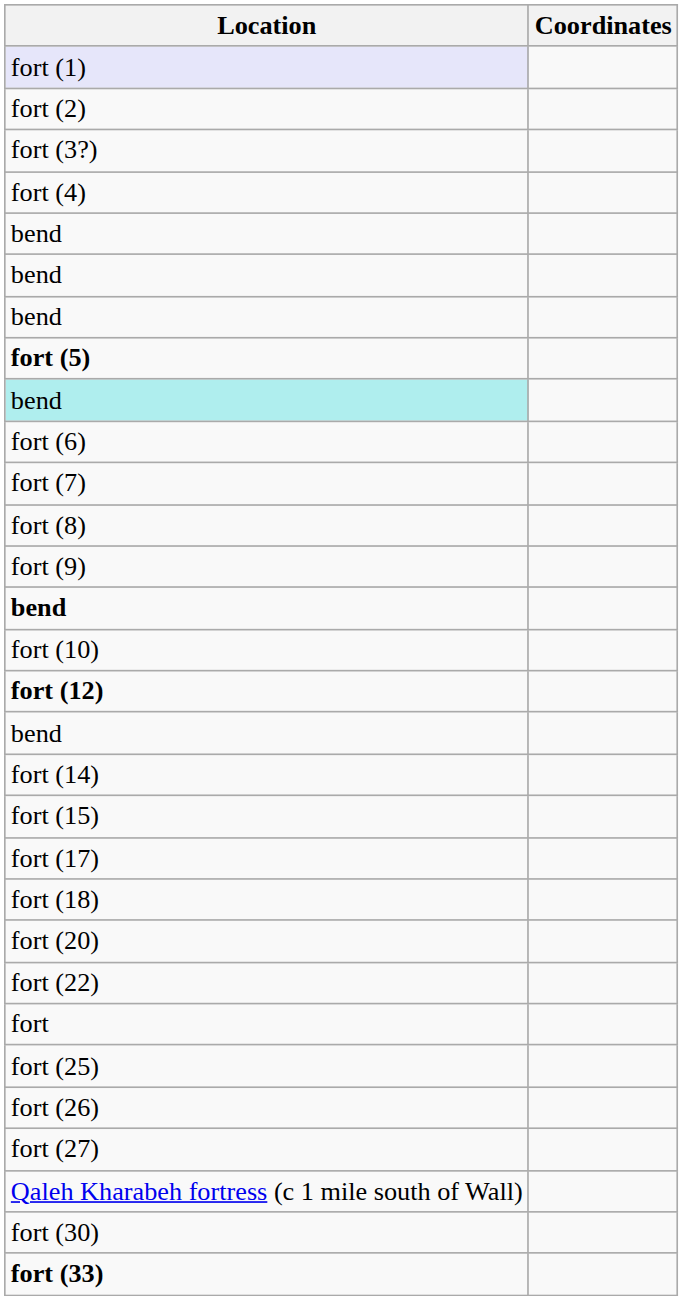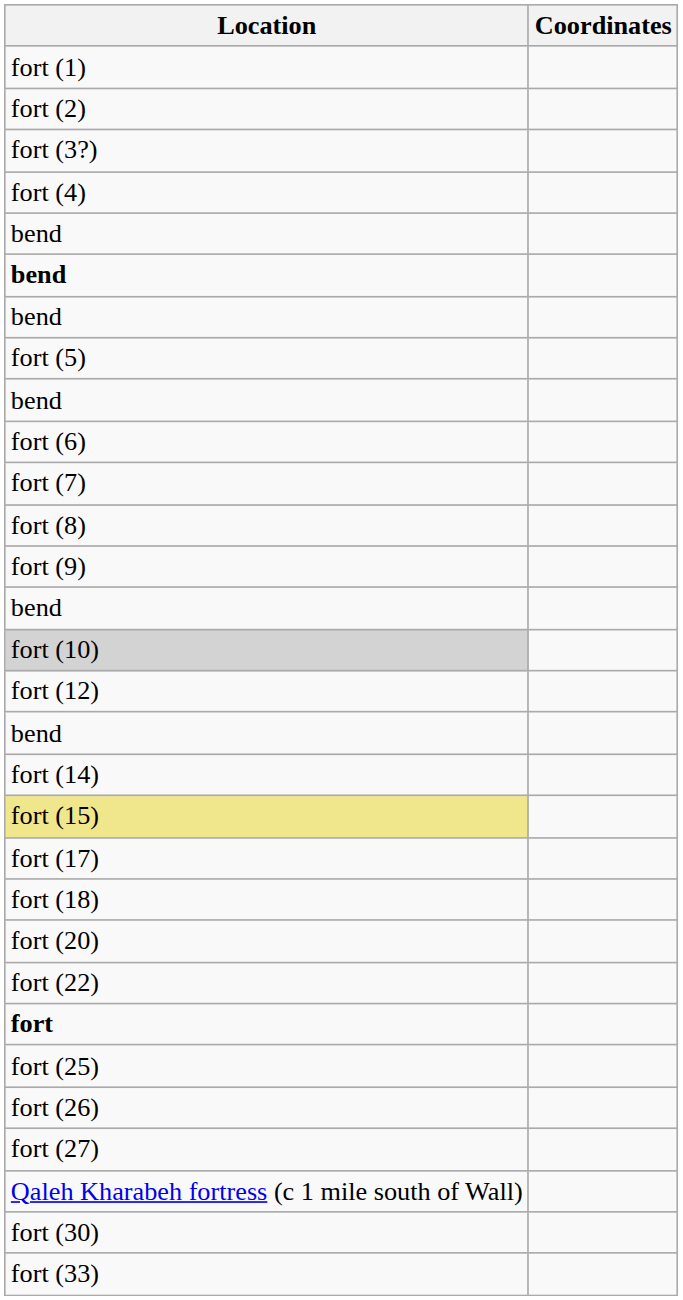(48, 66) lavender background -> (48, 66) no background
(36, 274) normal -> (39, 274) bold
(51, 358) bold -> (48, 358) normal
(36, 399) paleturquoise background -> (36, 399) no background
(39, 607) bold -> (36, 607) normal
(55, 649) no background -> (55, 649) lightgrey background
(57, 691) bold -> (55, 691) normal
(55, 815) no background -> (55, 815) khaki background
(30, 1024) normal -> (32, 1024) bold
(57, 1273) bold -> (55, 1273) normal
